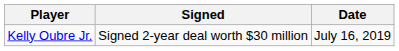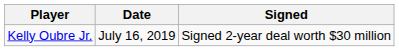columns swapped: (203, 14) <-> (353, 14)
